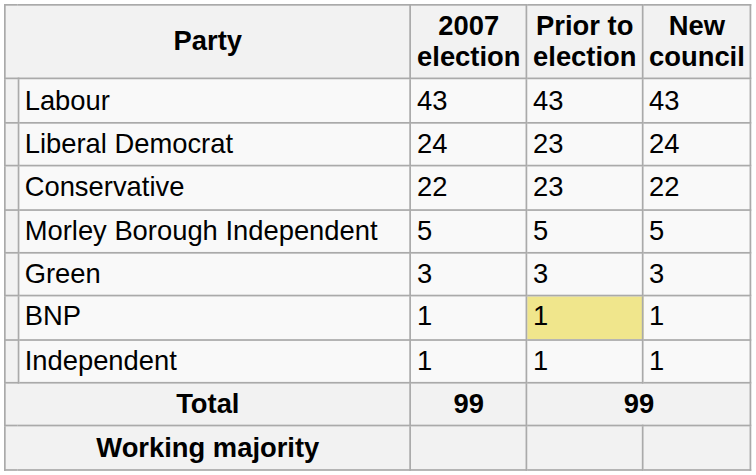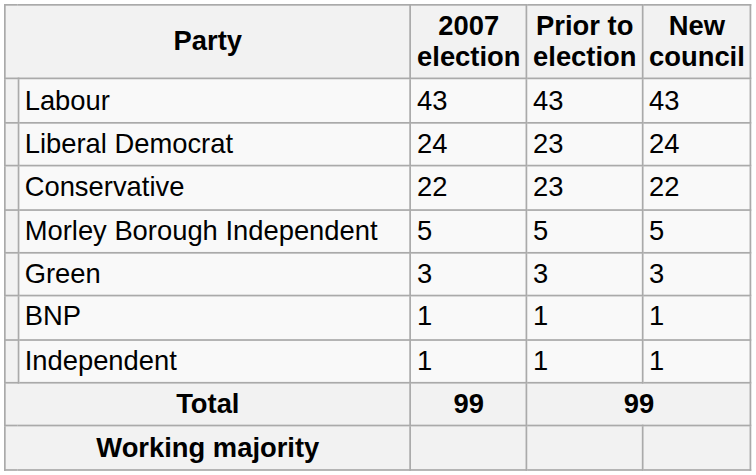(541, 317) khaki background -> (541, 317) no background
